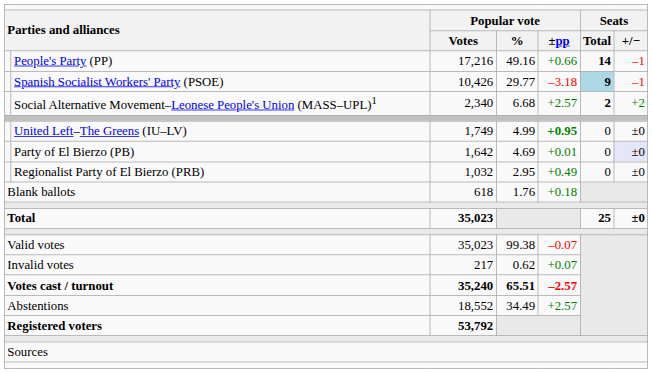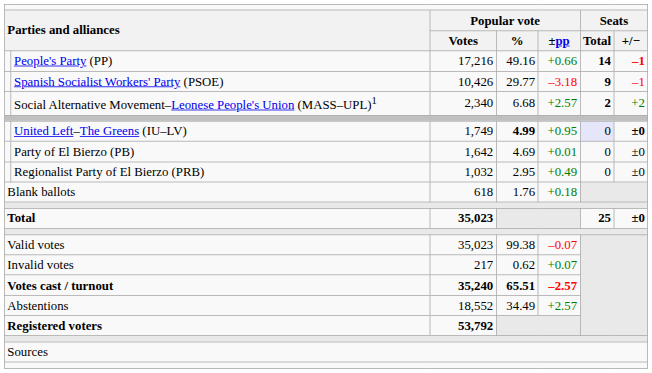(638, 61) normal -> (638, 61) bold
(608, 81) lightblue background -> (608, 81) no background
(524, 131) normal -> (524, 131) bold
(562, 131) bold -> (562, 131) normal
(608, 131) no background -> (608, 131) lavender background
(638, 131) normal -> (638, 131) bold
(638, 151) lavender background -> (638, 151) no background
